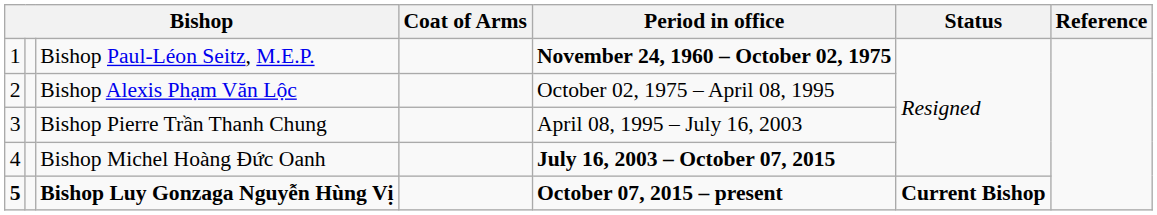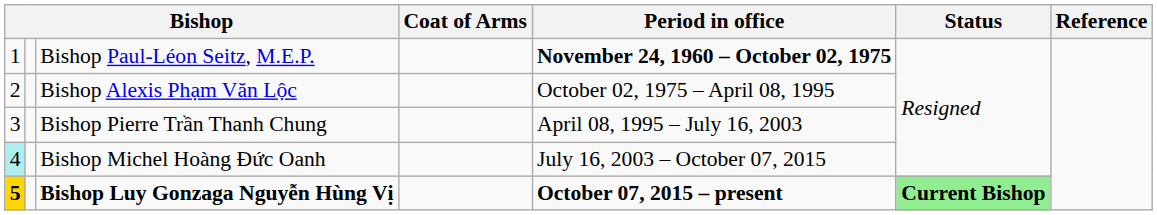(15, 158) no background -> (15, 158) paleturquoise background
(686, 158) bold -> (682, 158) normal
(15, 192) no background -> (15, 192) gold background
(973, 192) no background -> (973, 192) lightgreen background
